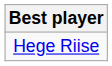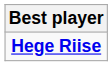(56, 46) normal -> (56, 46) bold
